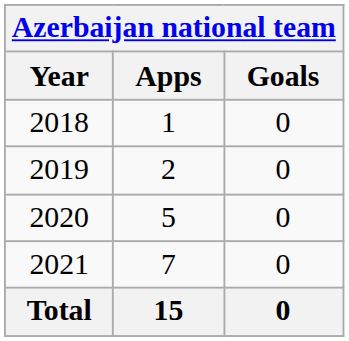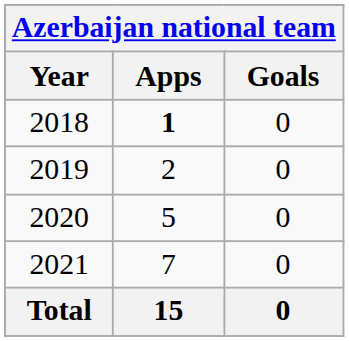(168, 122) normal -> (168, 122) bold
